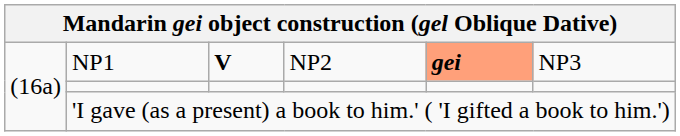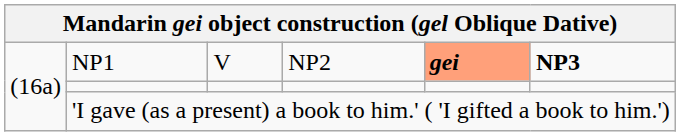(223, 61) bold -> (222, 61) normal
(560, 61) normal -> (558, 61) bold
